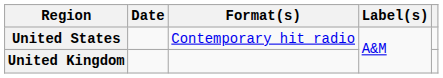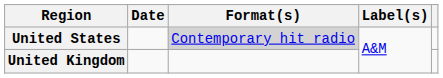(263, 39) no background -> (263, 39) lightgrey background
